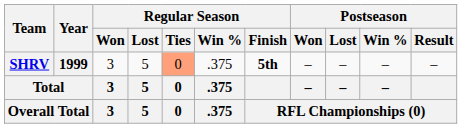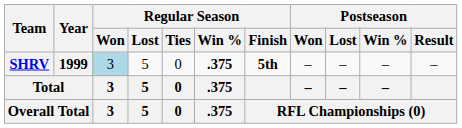(110, 64) no background -> (110, 64) lightblue background
(178, 64) lightsalmon background -> (178, 64) no background
(220, 64) normal -> (220, 64) bold
